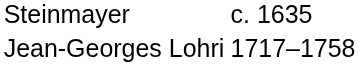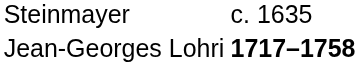(293, 48) normal -> (293, 48) bold
